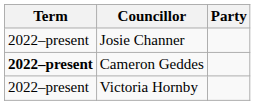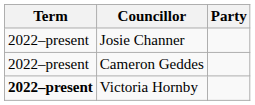(50, 64) bold -> (48, 64) normal
(48, 87) normal -> (50, 87) bold
